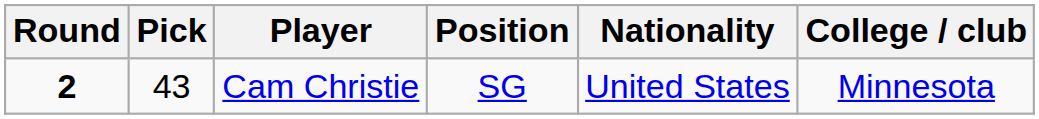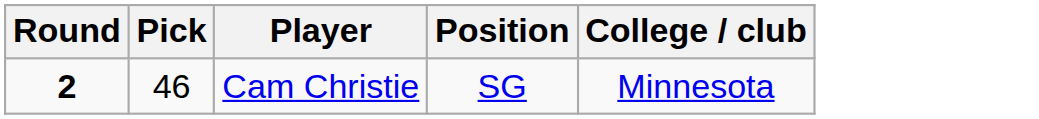- column: (687, 31)
(172, 85) 43 -> (172, 85) 46
